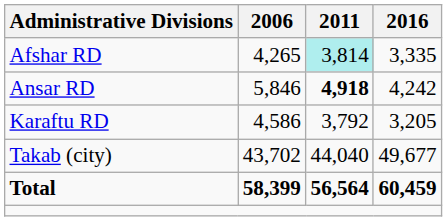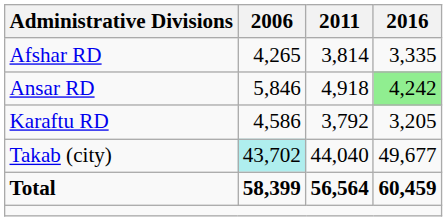(345, 54) paleturquoise background -> (345, 54) no background
(345, 88) bold -> (345, 88) normal
(413, 88) no background -> (413, 88) lightgreen background
(272, 155) no background -> (272, 155) paleturquoise background
